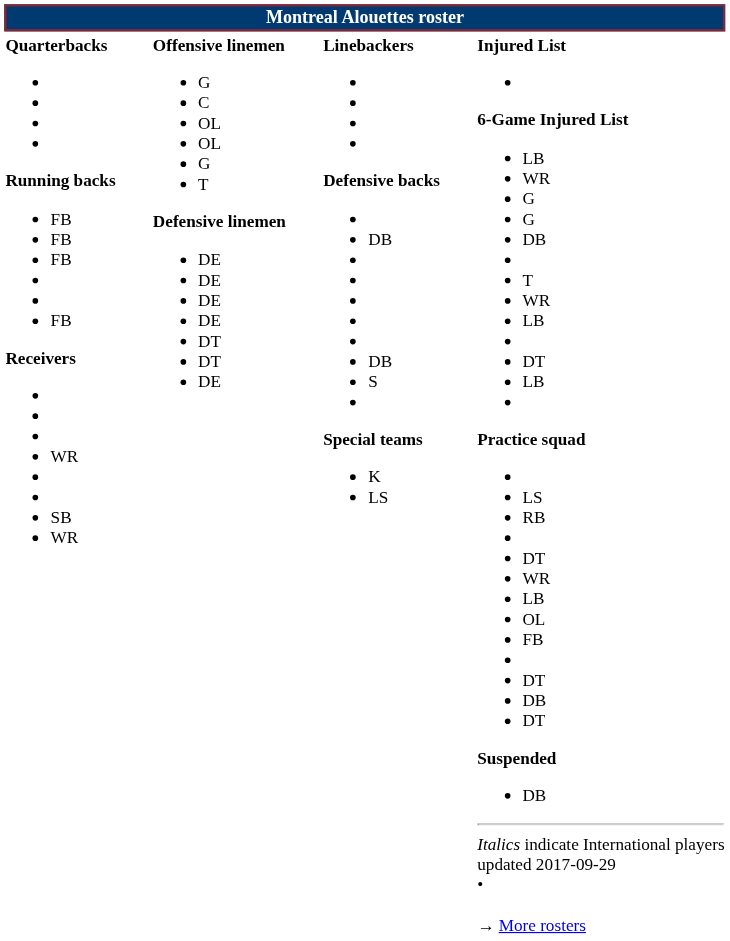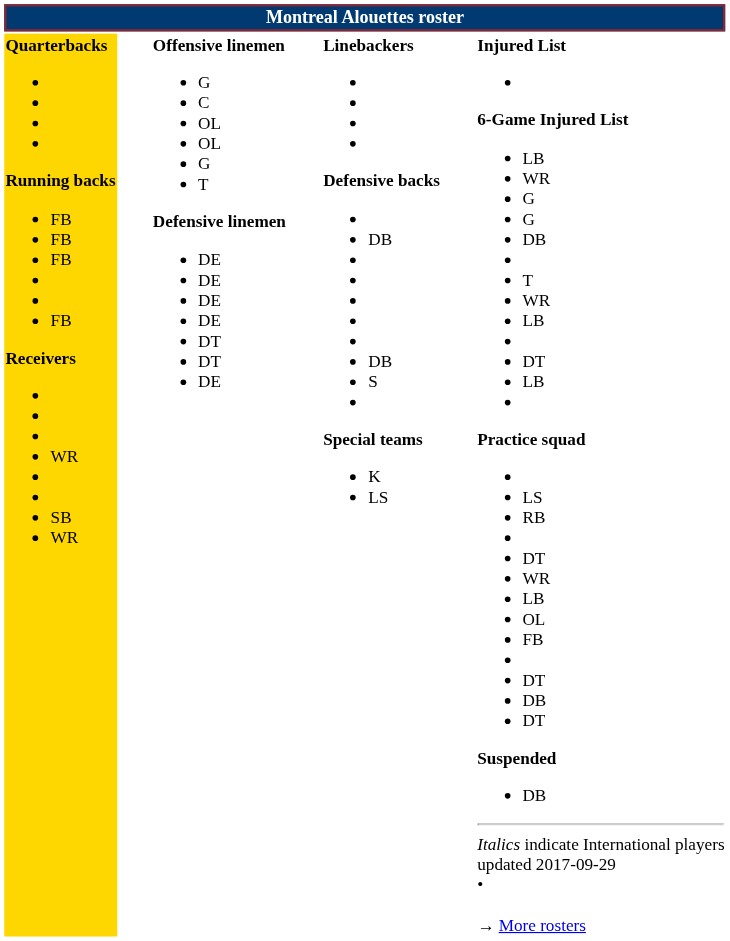(60, 291) no background -> (60, 291) gold background
